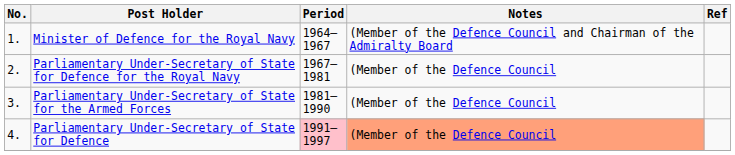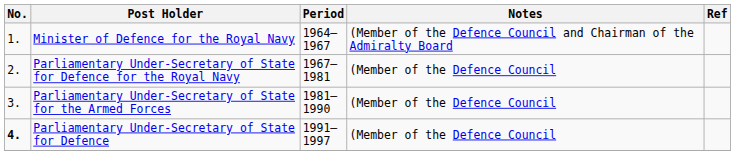(14, 135) normal -> (14, 135) bold
(320, 135) pink background -> (320, 135) no background
(453, 135) lightsalmon background -> (453, 135) no background
